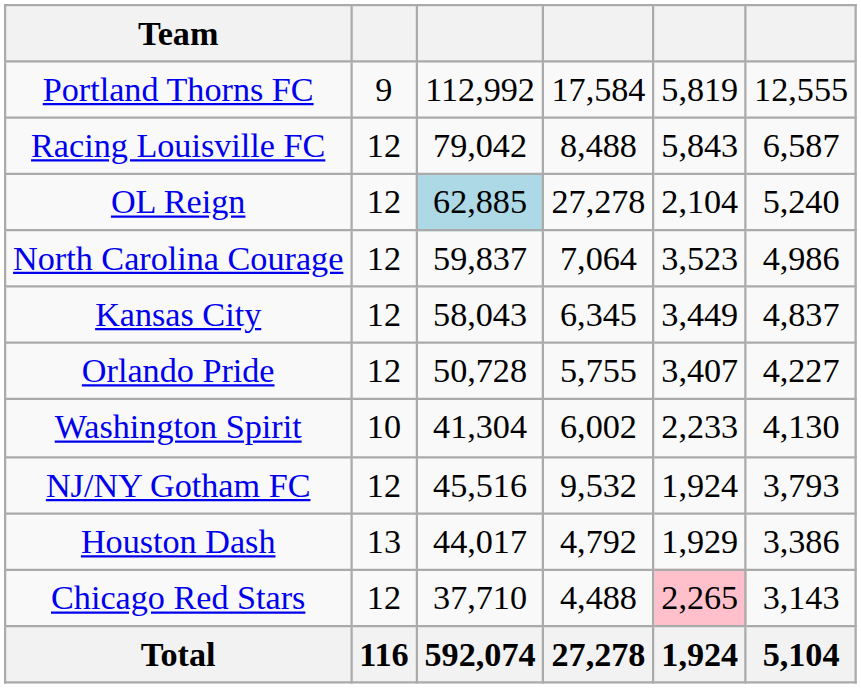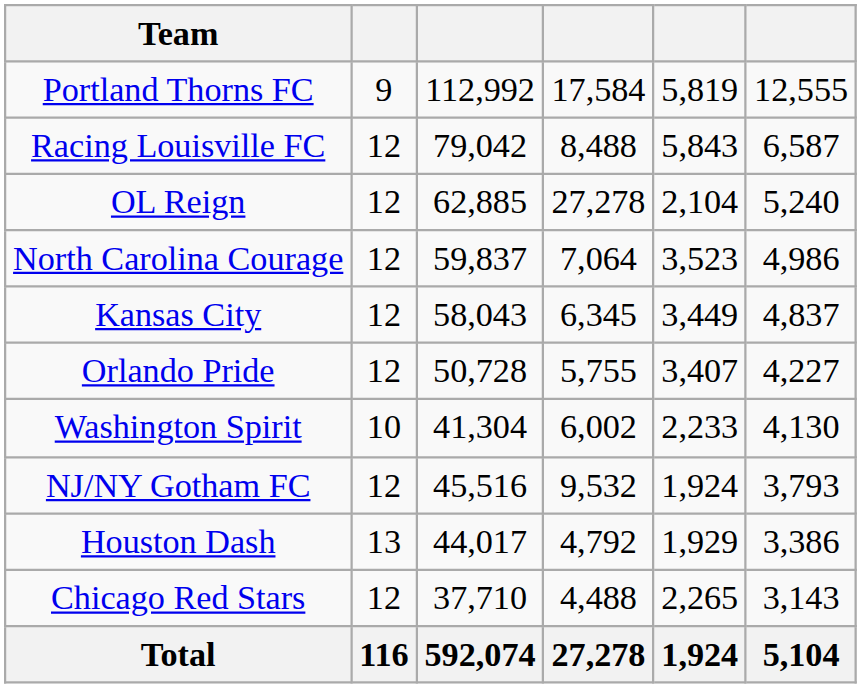(480, 202) lightblue background -> (480, 202) no background
(700, 596) pink background -> (700, 596) no background
